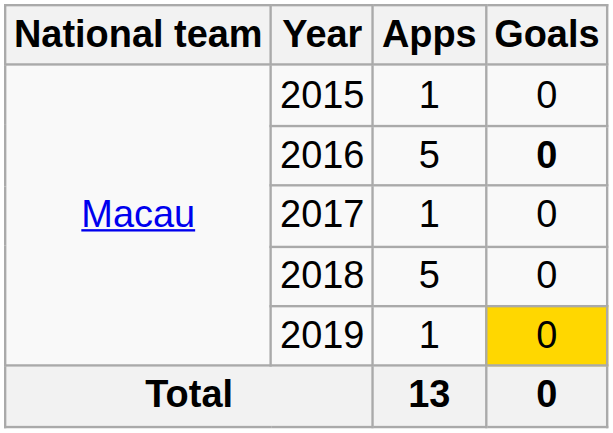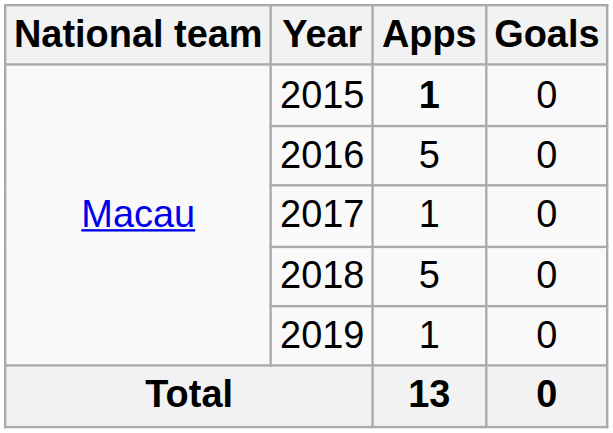(429, 94) normal -> (429, 94) bold
(547, 154) bold -> (547, 154) normal
(547, 335) gold background -> (547, 335) no background
